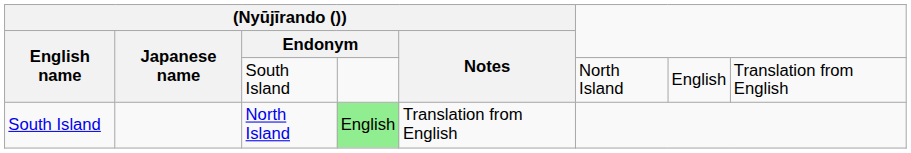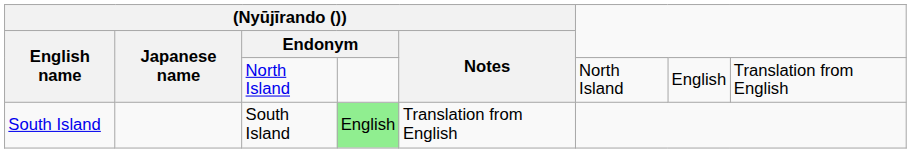(268, 79) South Island -> (268, 79) North Island
(268, 124) North Island -> (268, 124) South Island
